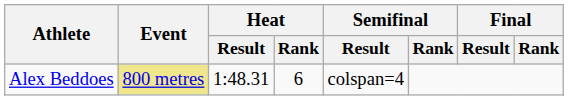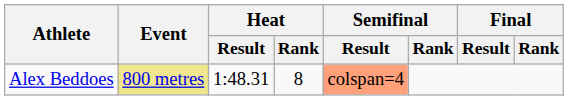(298, 79) 6 -> (298, 79) 8
(366, 79) no background -> (366, 79) lightsalmon background
